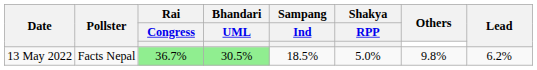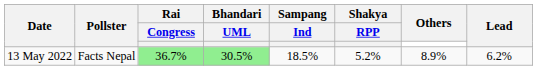(368, 56) 5.0% -> (368, 56) 5.2%
(434, 56) 9.8% -> (434, 56) 8.9%
